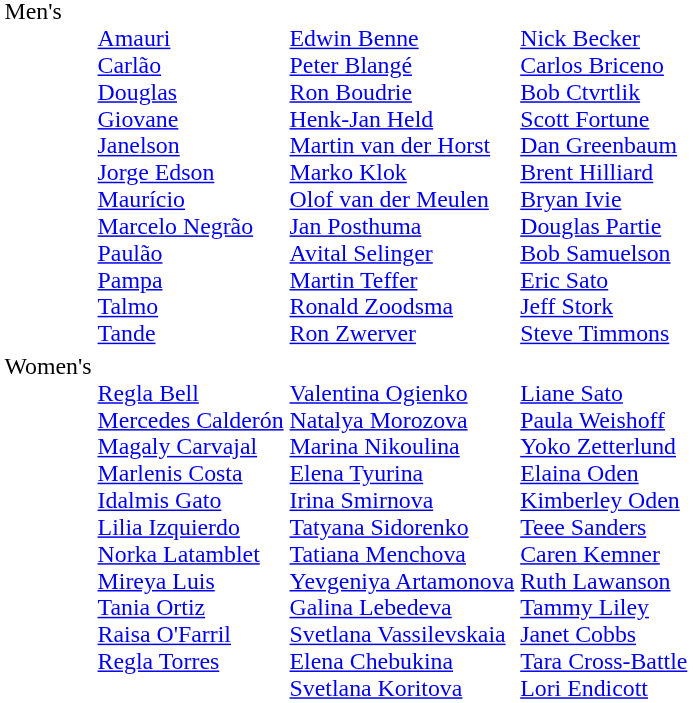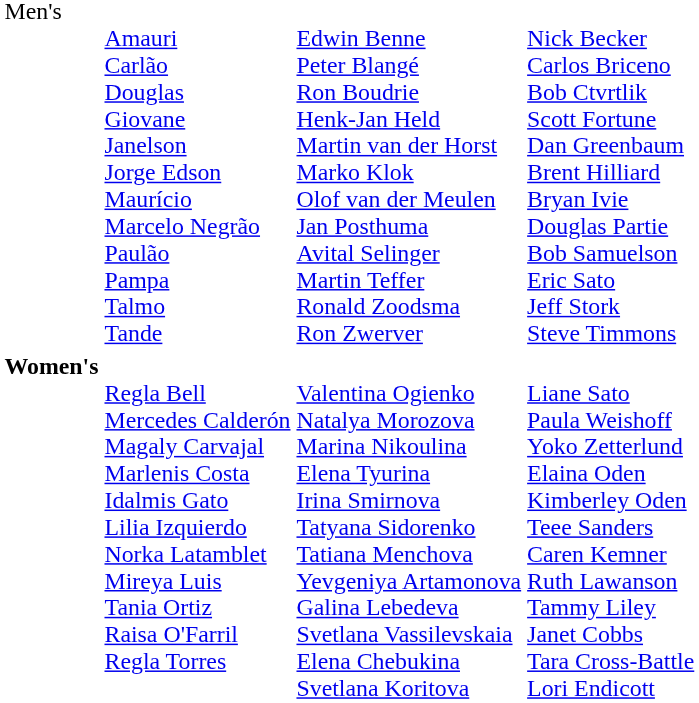(48, 366) normal -> (51, 366) bold
